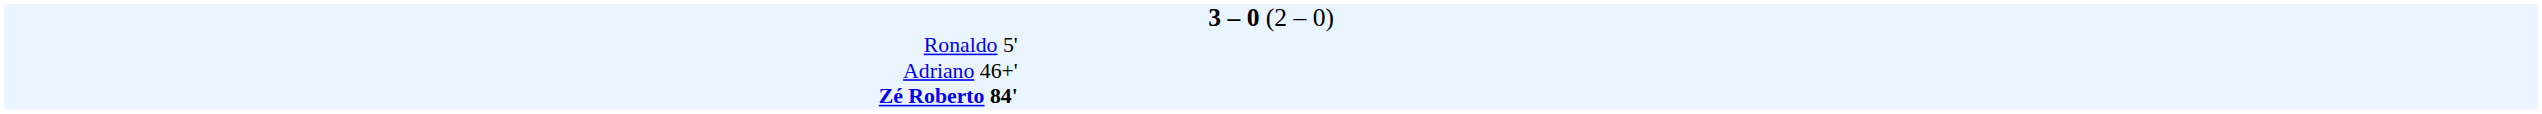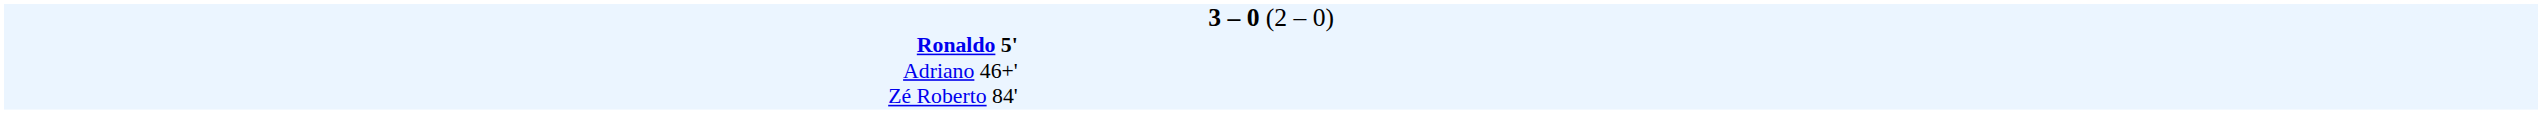(971, 45) normal -> (967, 45) bold
(948, 96) bold -> (953, 96) normal
